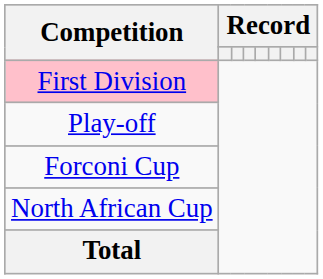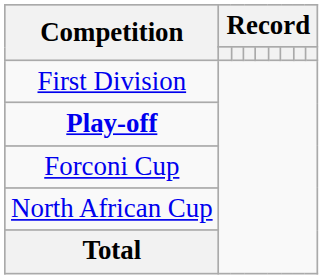(112, 80) pink background -> (112, 80) no background
(112, 123) normal -> (112, 123) bold
